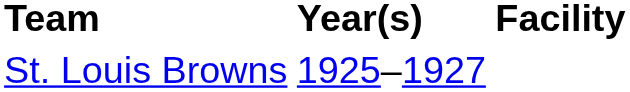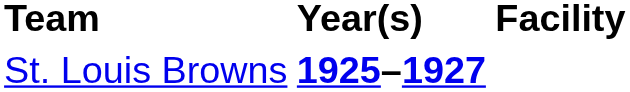(391, 70) normal -> (391, 70) bold
